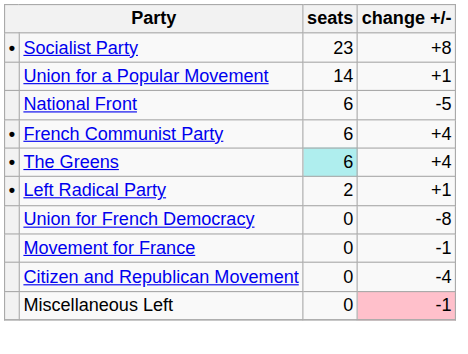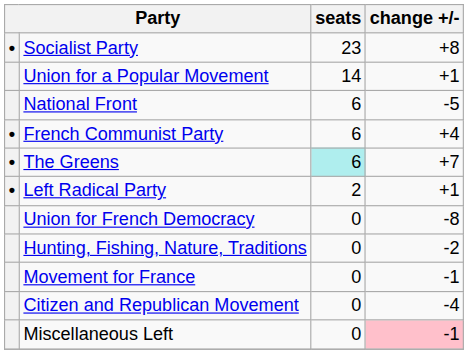(441, 162) +4 -> (449, 162) +7
+ row: (165, 248)
